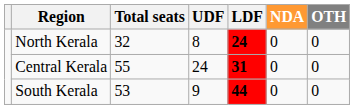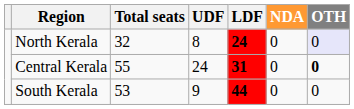(315, 41) no background -> (315, 41) lavender background
(315, 66) normal -> (315, 66) bold
